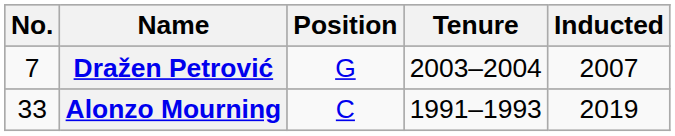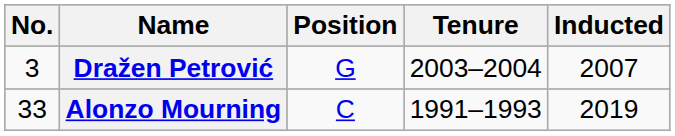(32, 67) 7 -> (32, 67) 3
